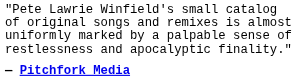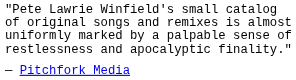(67, 70) bold -> (67, 70) normal
